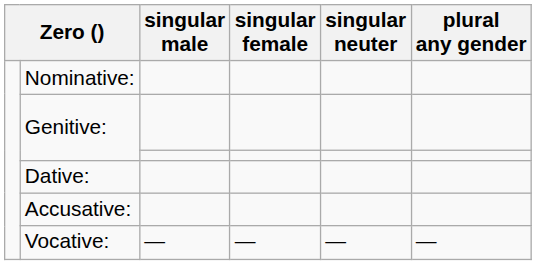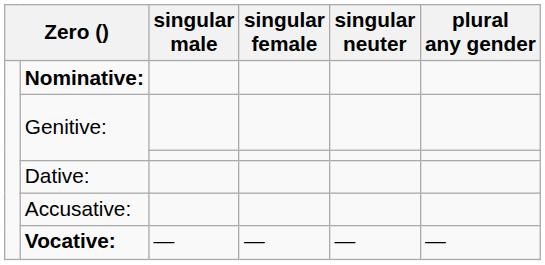(80, 77) normal -> (84, 77) bold
(67, 242) normal -> (70, 242) bold
